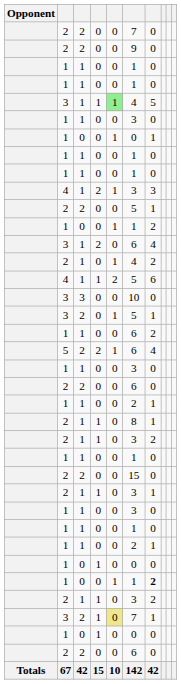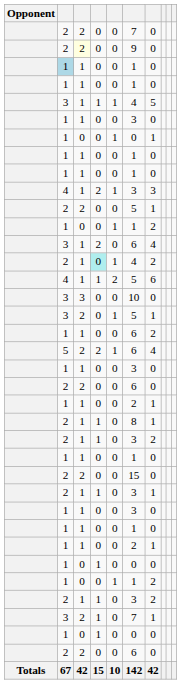(82, 48) no background -> (82, 48) lightyellow background
(66, 66) no background -> (66, 66) lightblue background
(115, 102) lightgreen background -> (115, 102) no background
(98, 262) no background -> (98, 262) paleturquoise background
(153, 581) bold -> (153, 581) normal
(115, 617) khaki background -> (115, 617) no background
